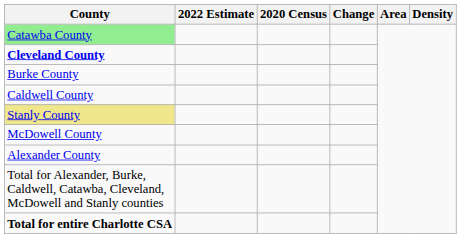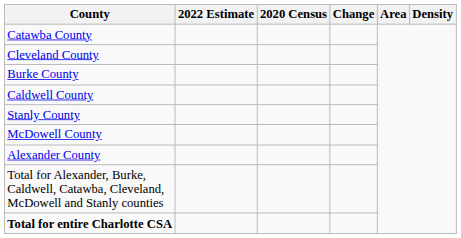(50, 34) lightgreen background -> (50, 34) no background
(56, 54) bold -> (53, 54) normal
(44, 114) khaki background -> (44, 114) no background
